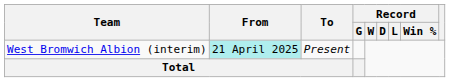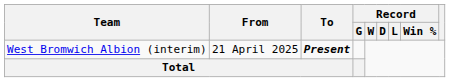(255, 49) paleturquoise background -> (255, 49) no background
(327, 49) normal -> (327, 49) bold
